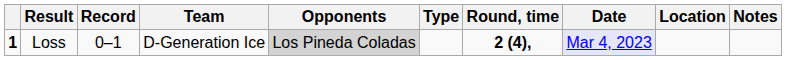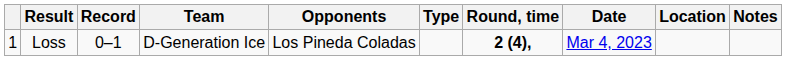(13, 42) bold -> (13, 42) normal
(344, 42) lightgrey background -> (344, 42) no background
(609, 42) lavender background -> (609, 42) no background
